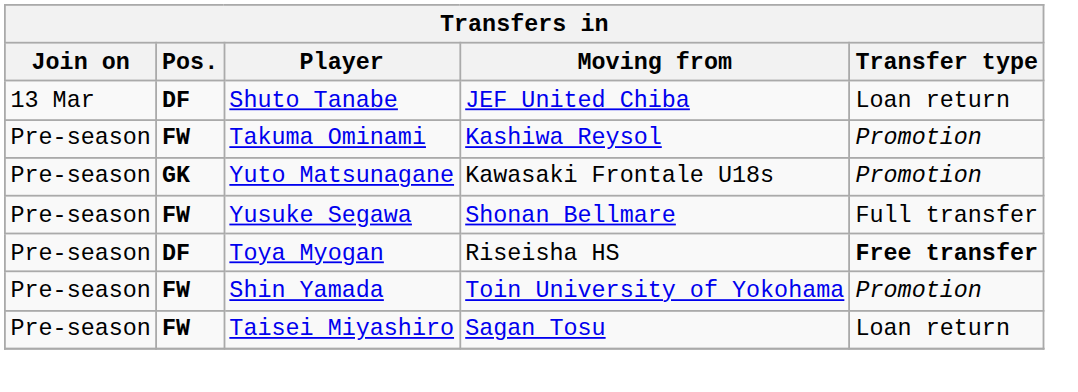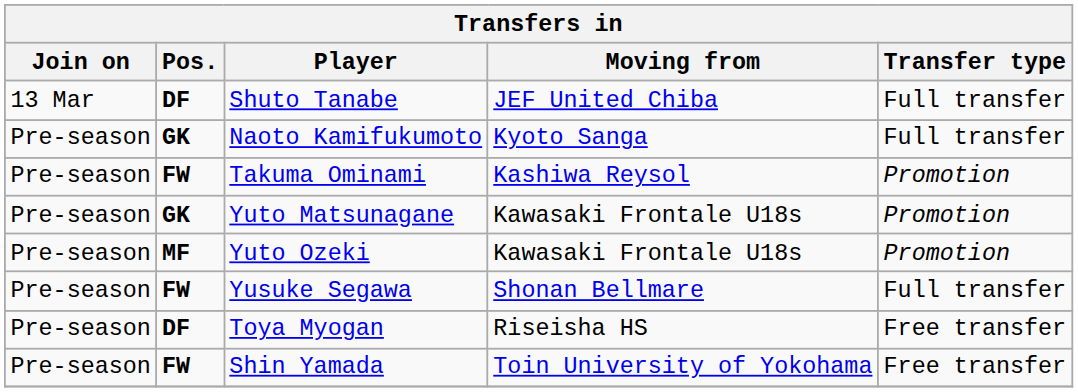(933, 100) Loan return -> (975, 100) Full transfer
+ row: (356, 138)
+ row: (300, 253)
(947, 253) bold -> (975, 329) normal
(919, 291) Promotion -> (975, 367) Free transfer
- row: (342, 329)
